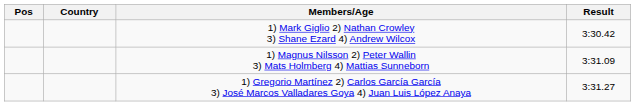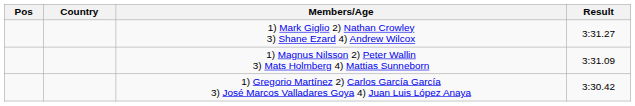(599, 33) 3:30.42 -> (599, 33) 3:31.27
(599, 87) 3:31.27 -> (599, 87) 3:30.42
